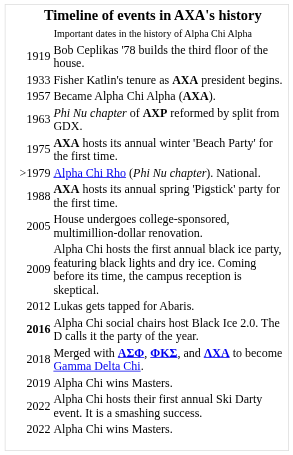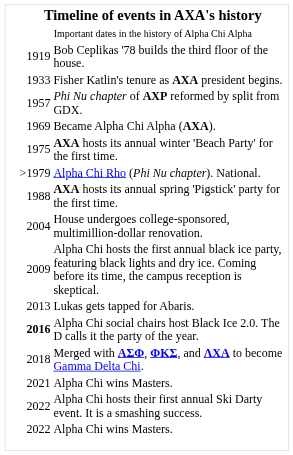(135, 96) Became Alpha Chi Alpha (AXA). -> (166, 103) Phi Nu chapter of AXP reformed by split from GDX.
(38, 119) 1963 -> (38, 126) 1969
(166, 119) Phi Nu chapter of AXP reformed by split from GDX. -> (135, 126) Became Alpha Chi Alpha (AXA).
(38, 226) 2005 -> (38, 226) 2004
(38, 306) 2012 -> (38, 306) 2013
(38, 382) 2019 -> (38, 382) 2021
